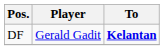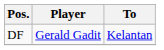(132, 34) bold -> (130, 34) normal
